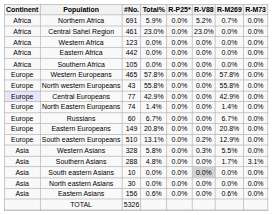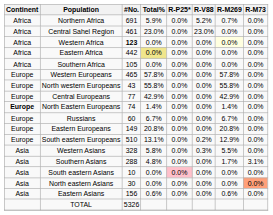(132, 42) normal -> (132, 42) bold
(229, 42) no background -> (229, 42) lightyellow background
(154, 53) no background -> (154, 53) khaki background
(22, 97) lavender background -> (22, 97) no background
(22, 107) normal -> (22, 107) bold
(179, 172) no background -> (179, 172) pink background
(204, 172) lightgrey background -> (204, 172) no background
(256, 183) no background -> (256, 183) lightsalmon background
